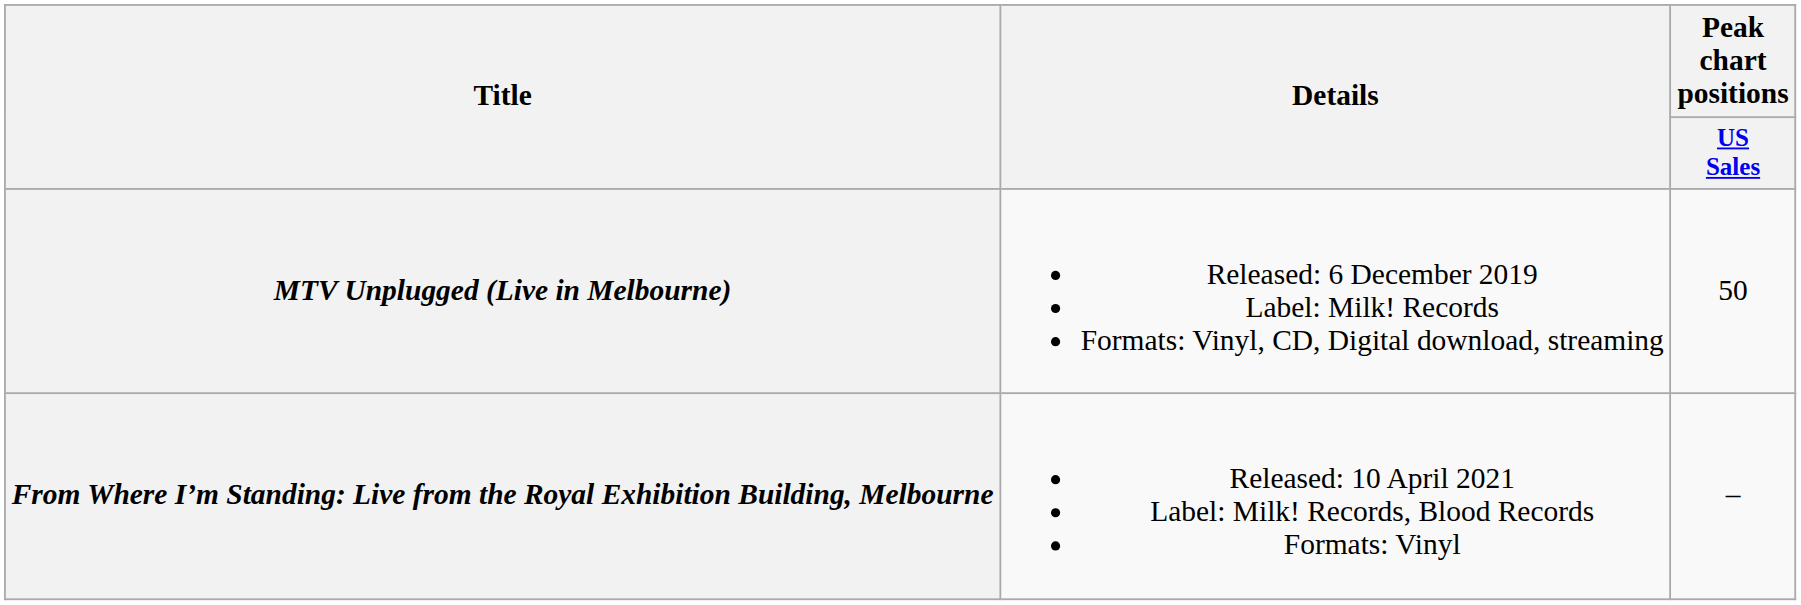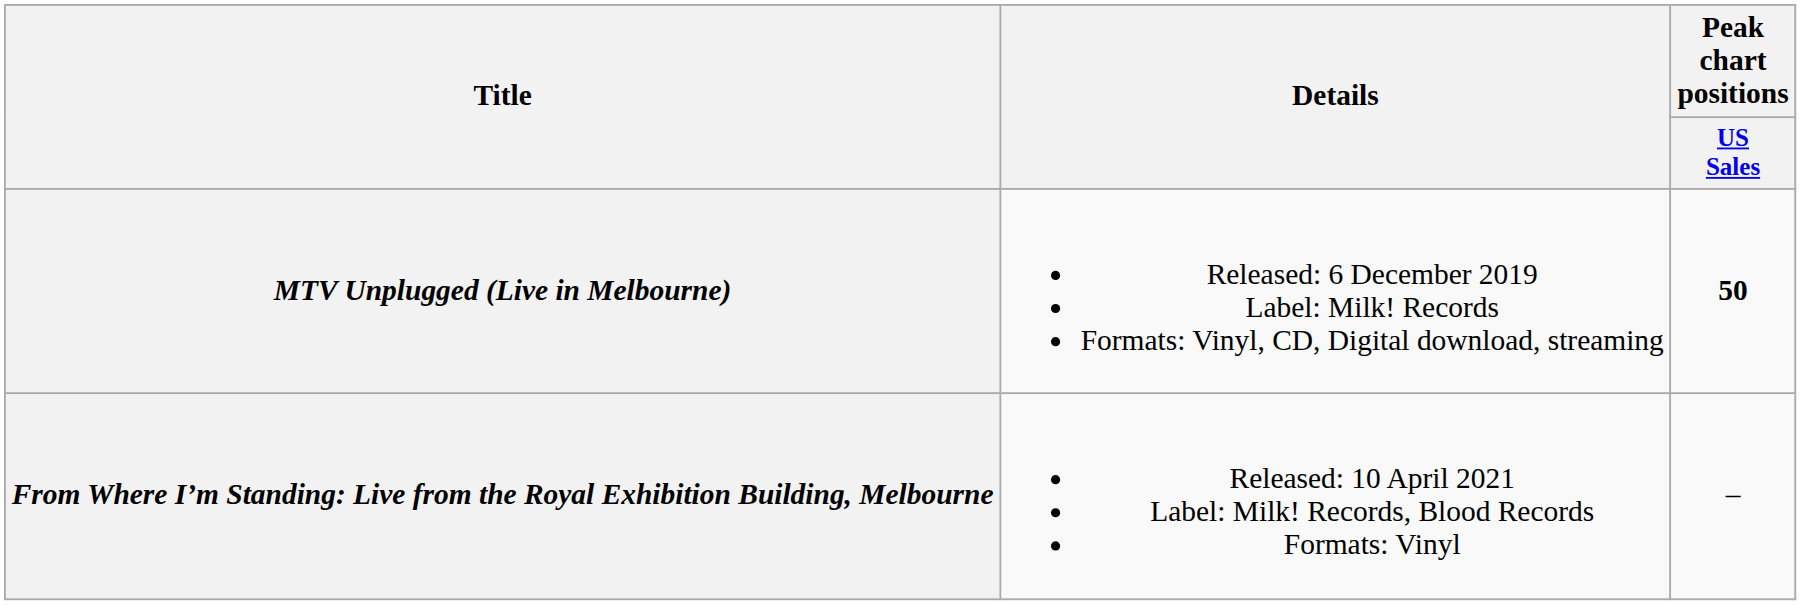(1733, 290) normal -> (1733, 290) bold
